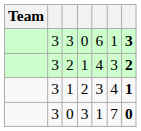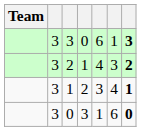(114, 114) 7 -> (114, 114) 6
